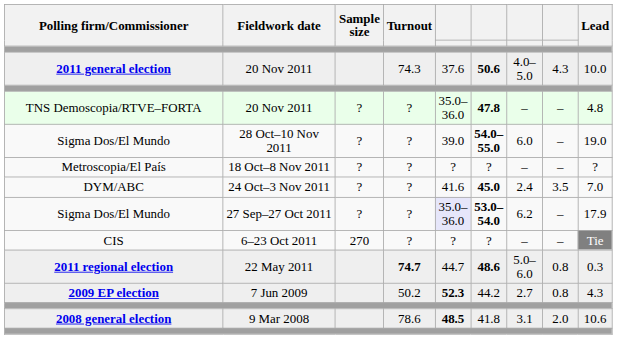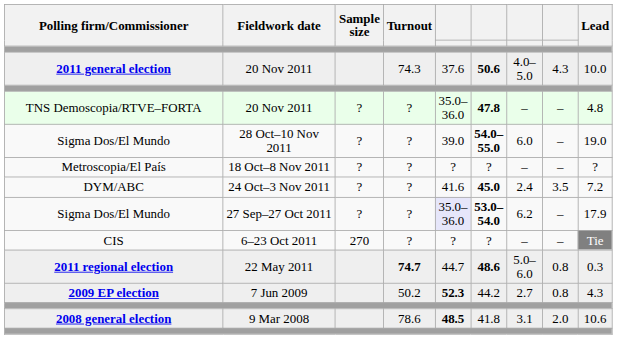(595, 187) 7.0 -> (595, 187) 7.2
